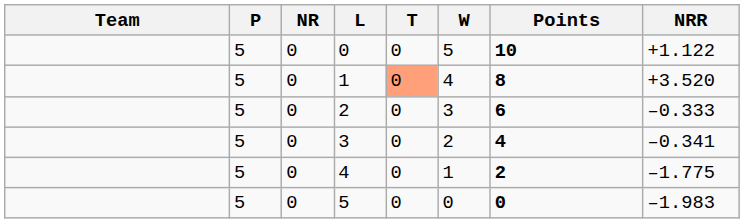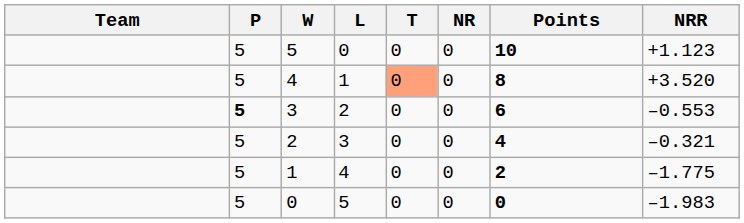columns swapped: (464, 20) <-> (308, 20)
(681, 50) +1.122 -> (681, 50) +1.123
(240, 112) normal -> (240, 112) bold
(681, 112) –0.333 -> (681, 112) –0.553
(681, 142) –0.341 -> (681, 142) –0.321
